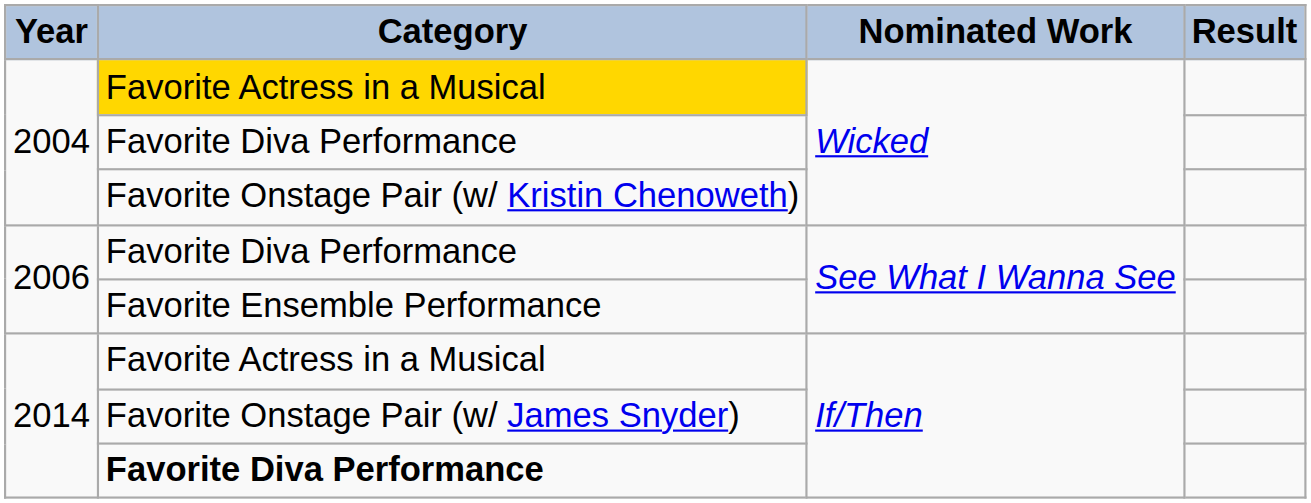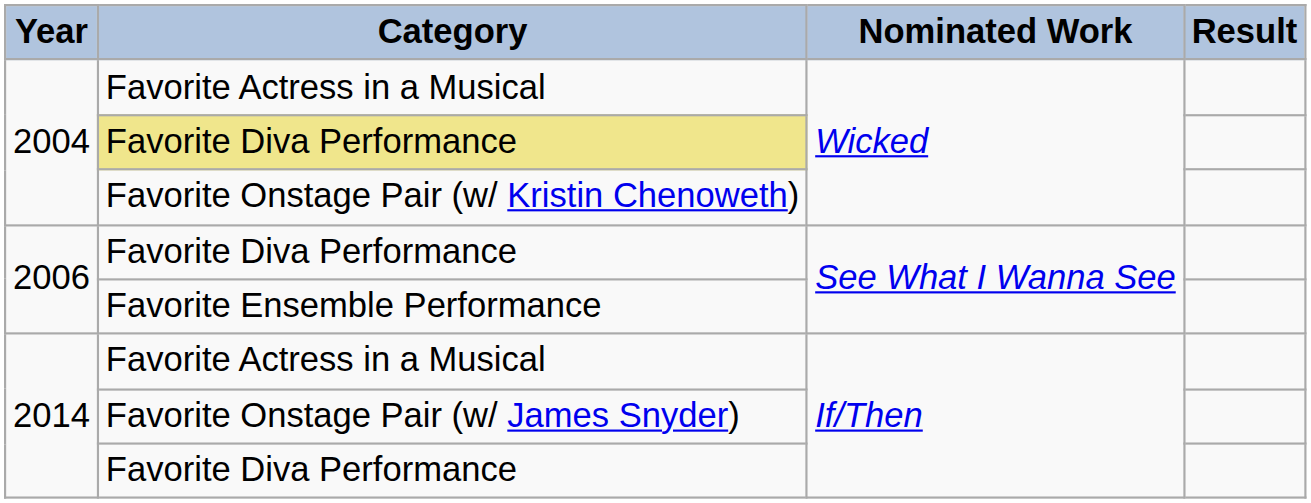(326, 86) gold background -> (326, 86) no background
(311, 141) no background -> (311, 141) khaki background
(325, 470) bold -> (311, 470) normal
